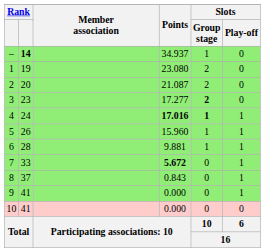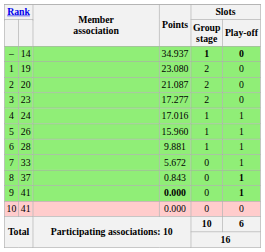(26, 54) bold -> (26, 54) normal
(207, 54) normal -> (207, 54) bold
(241, 54) normal -> (241, 54) bold
(207, 100) bold -> (207, 100) normal
(175, 116) bold -> (175, 116) normal
(207, 116) bold -> (207, 116) normal
(175, 162) bold -> (175, 162) normal
(241, 178) normal -> (241, 178) bold
(175, 193) normal -> (175, 193) bold
(241, 193) normal -> (241, 193) bold
